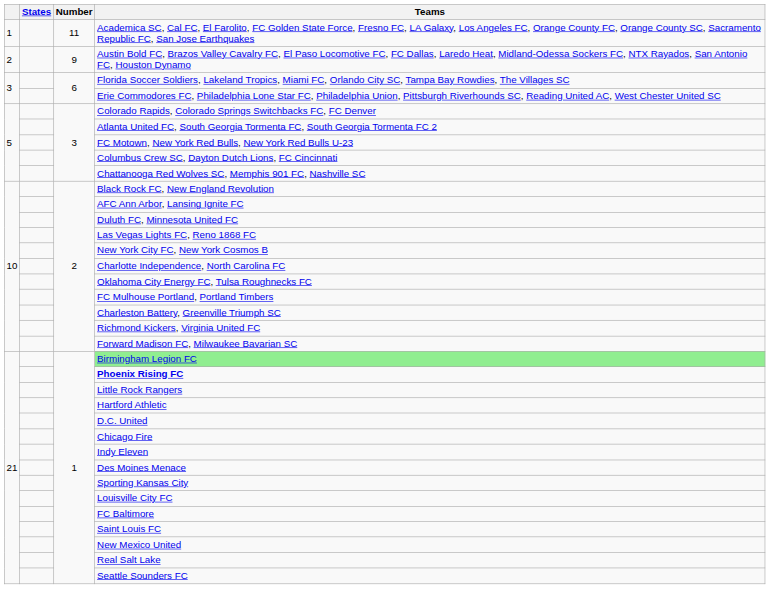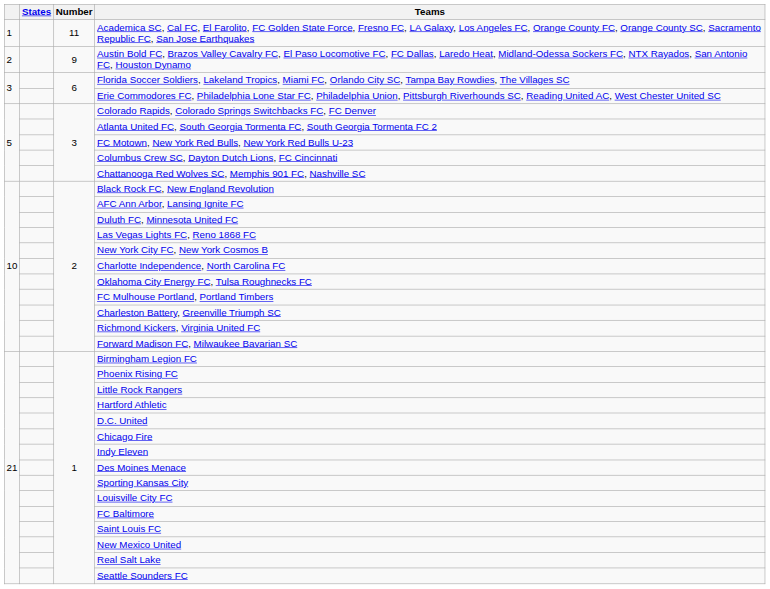(147, 359) lightgreen background -> (147, 359) no background
(140, 374) bold -> (137, 374) normal
